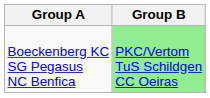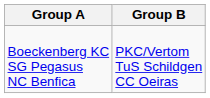(159, 66) lightgreen background -> (159, 66) no background
